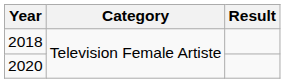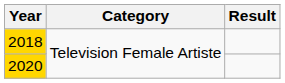(25, 41) no background -> (25, 41) gold background
(25, 66) no background -> (25, 66) gold background
